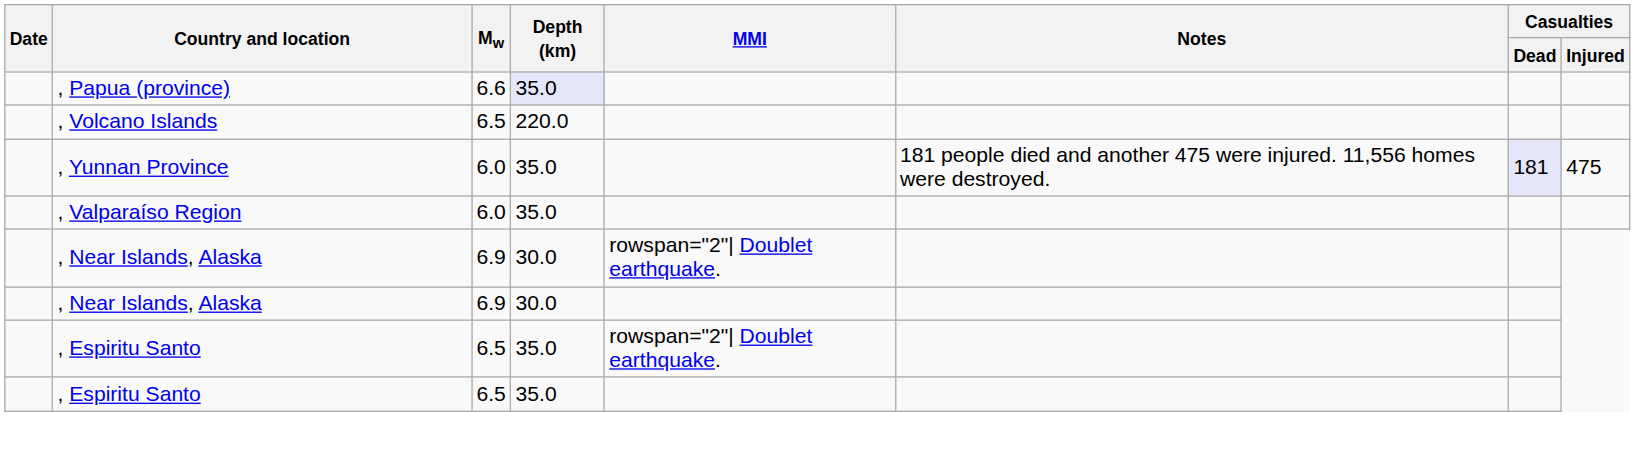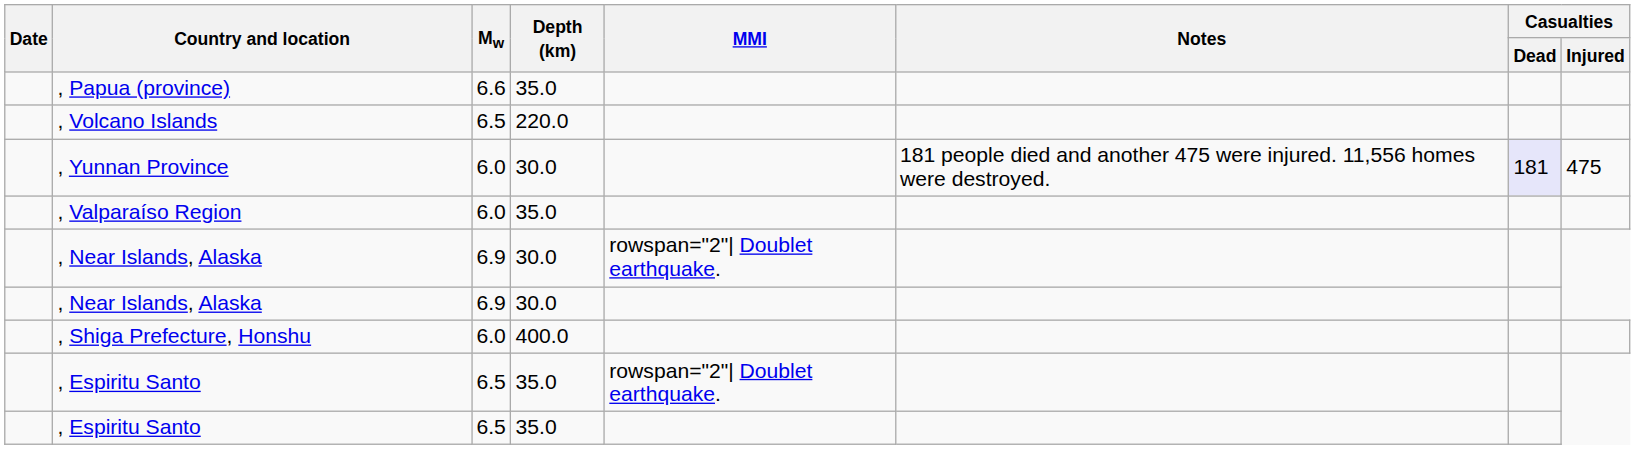(536, 88) lavender background -> (536, 88) no background
(536, 167) 35.0 -> (536, 167) 30.0
+ row: (184, 336)
